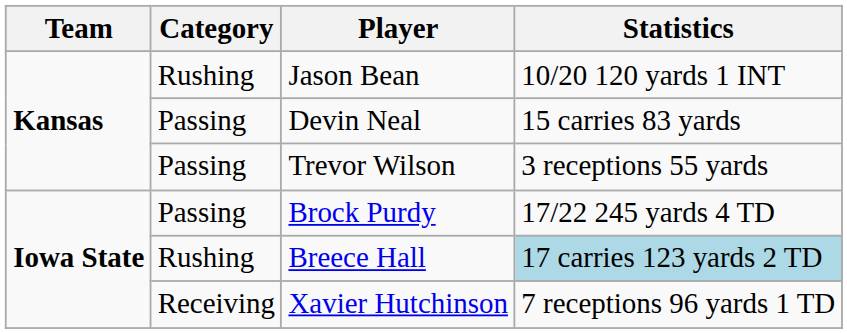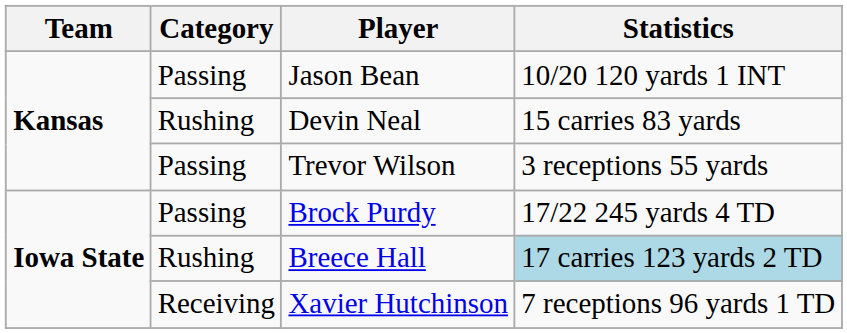(206, 74) Rushing -> (202, 74) Passing
(202, 120) Passing -> (206, 120) Rushing
